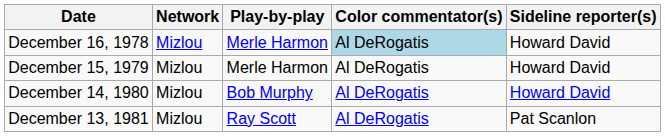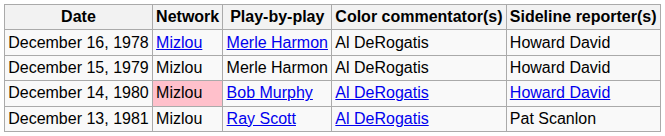(382, 42) lightblue background -> (382, 42) no background
(179, 93) no background -> (179, 93) pink background
